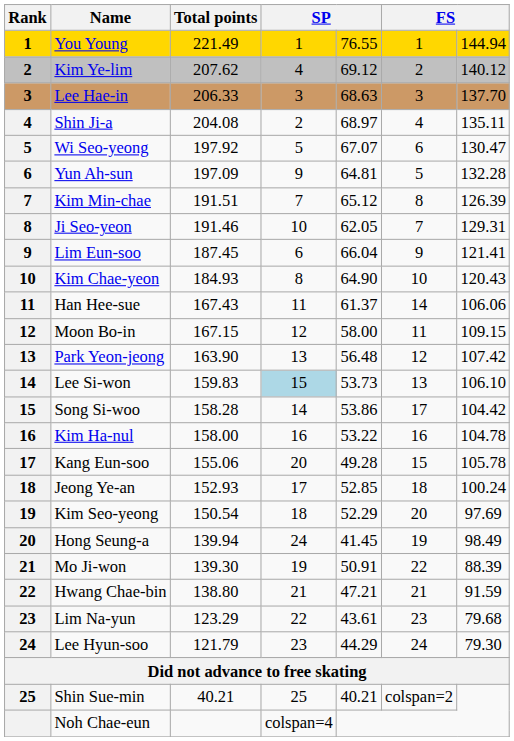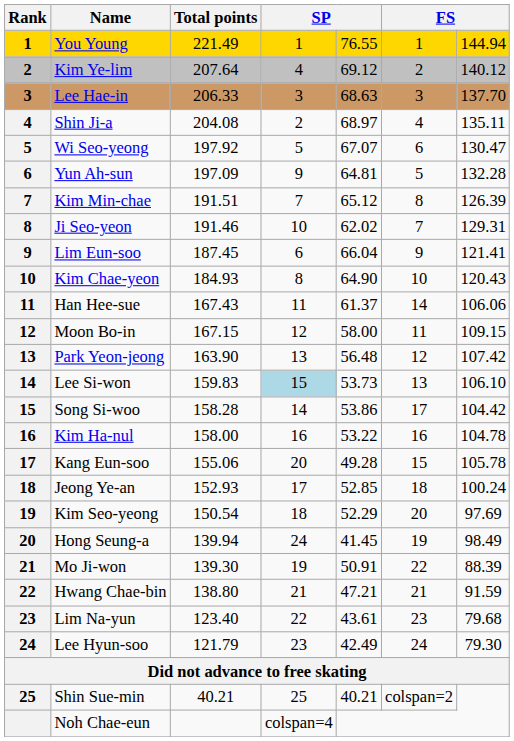(216, 69) 207.62 -> (216, 69) 207.64
(359, 226) 62.05 -> (359, 226) 62.02
(216, 618) 123.29 -> (216, 618) 123.40
(359, 644) 44.29 -> (359, 644) 42.49
